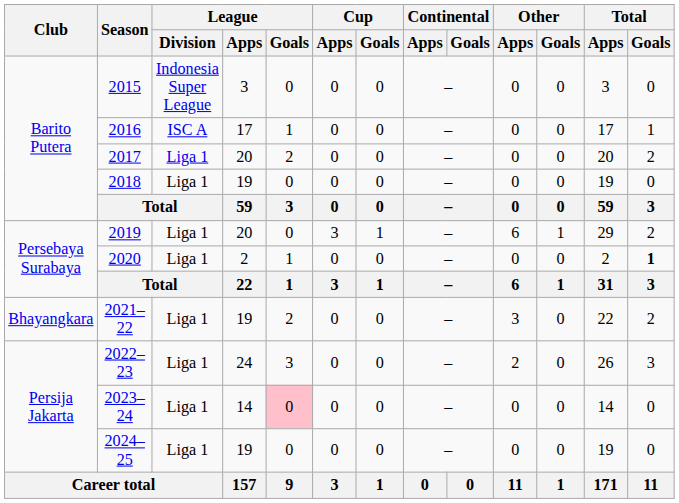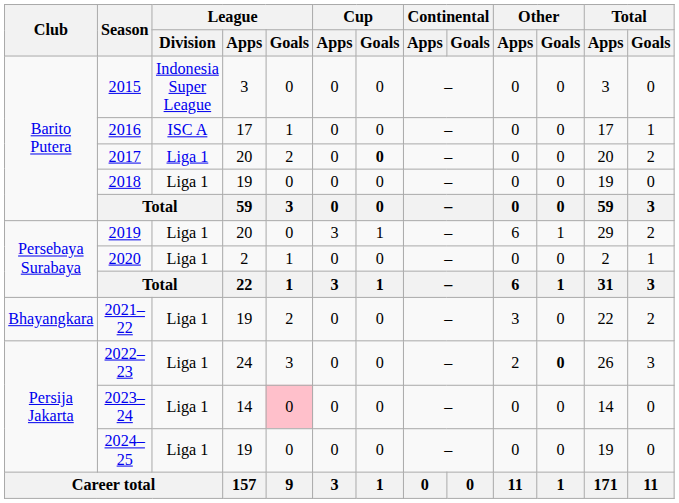(380, 156) normal -> (380, 156) bold
(651, 258) bold -> (651, 258) normal
(560, 362) normal -> (560, 362) bold
